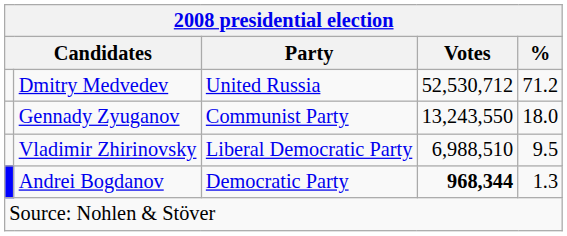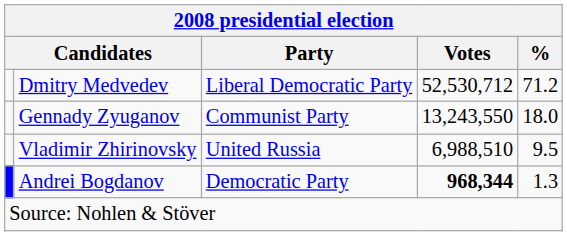(263, 85) United Russia -> (309, 85) Liberal Democratic Party
(309, 149) Liberal Democratic Party -> (263, 149) United Russia
